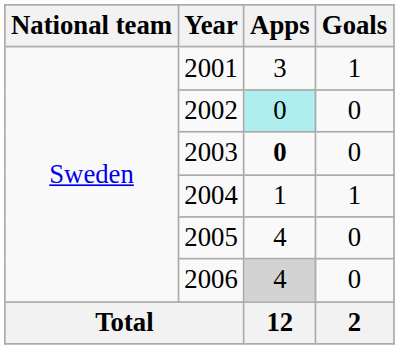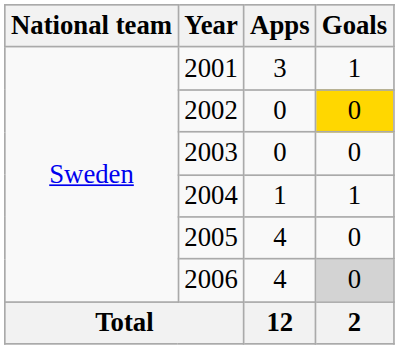(280, 110) paleturquoise background -> (280, 110) no background
(355, 110) no background -> (355, 110) gold background
(280, 152) bold -> (280, 152) normal
(280, 279) lightgrey background -> (280, 279) no background
(355, 279) no background -> (355, 279) lightgrey background
